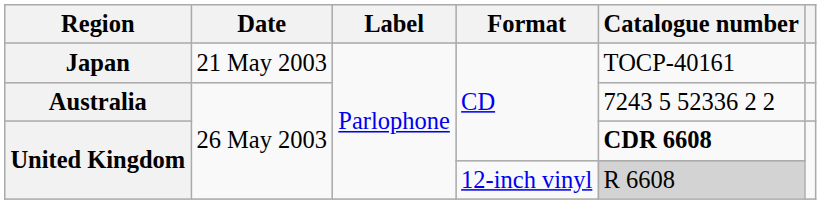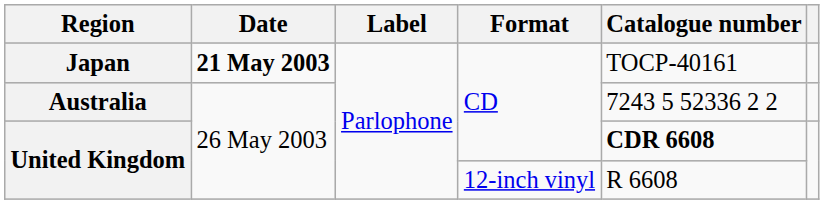(262, 62) normal -> (263, 62) bold
(639, 179) lightgrey background -> (642, 179) no background
